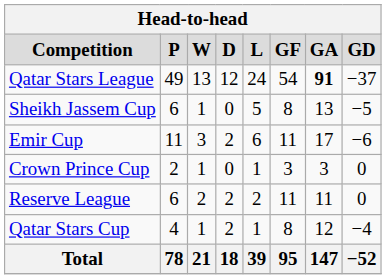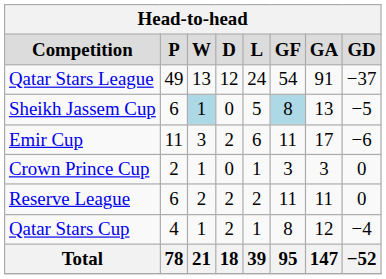(324, 79) bold -> (324, 79) normal
(202, 109) no background -> (202, 109) lightblue background
(288, 109) no background -> (288, 109) lightblue background
